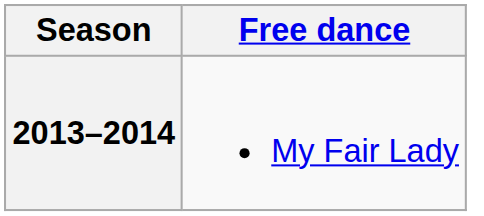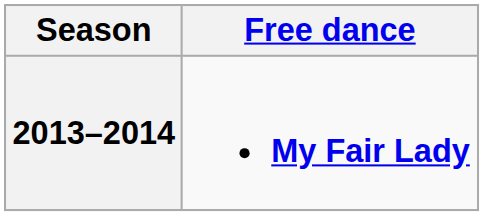(325, 151) normal -> (330, 151) bold
